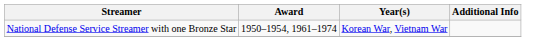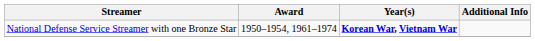(394, 28) normal -> (399, 28) bold
